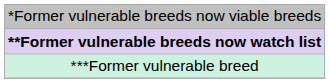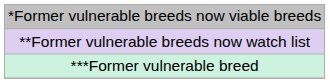(165, 41) bold -> (165, 41) normal
